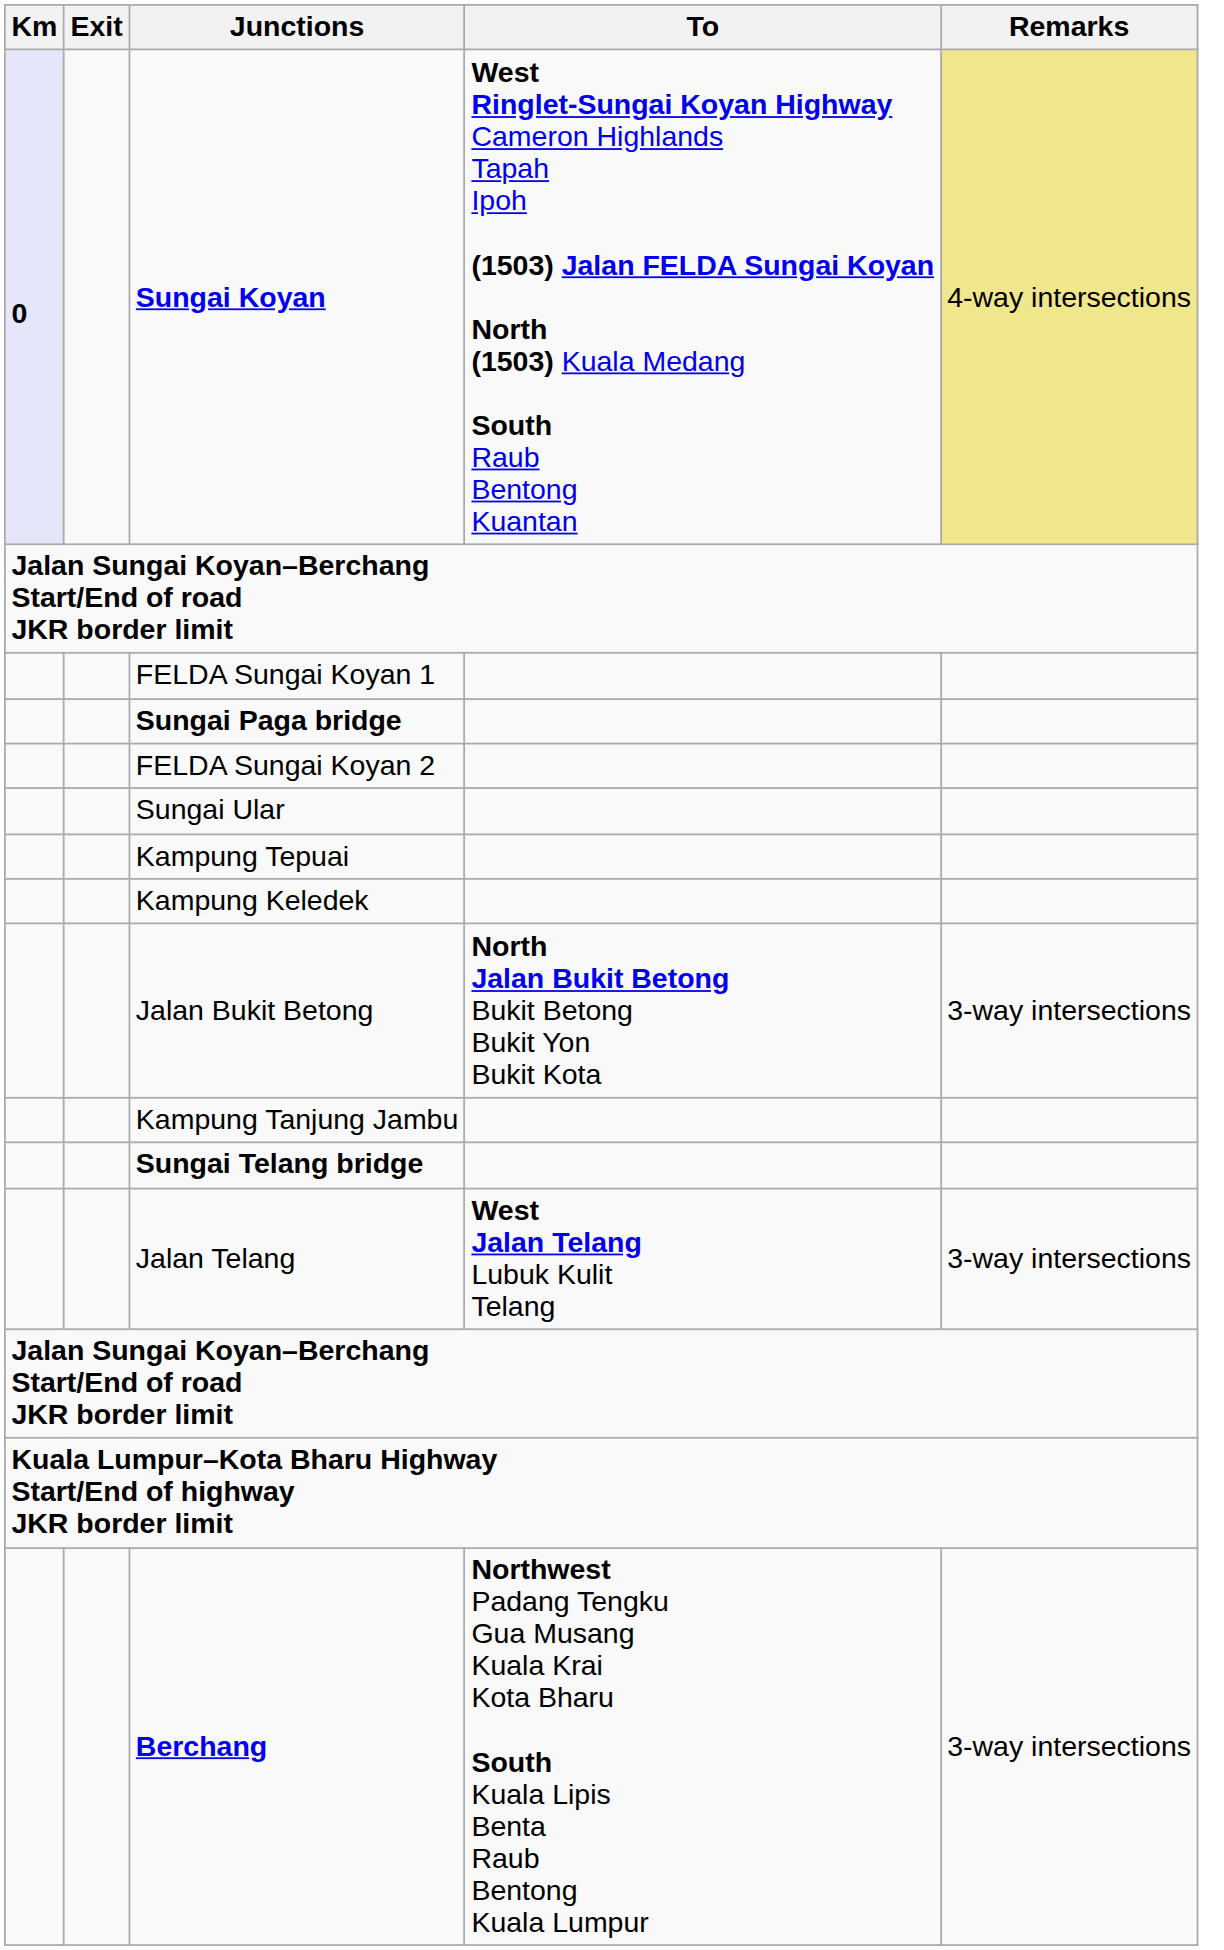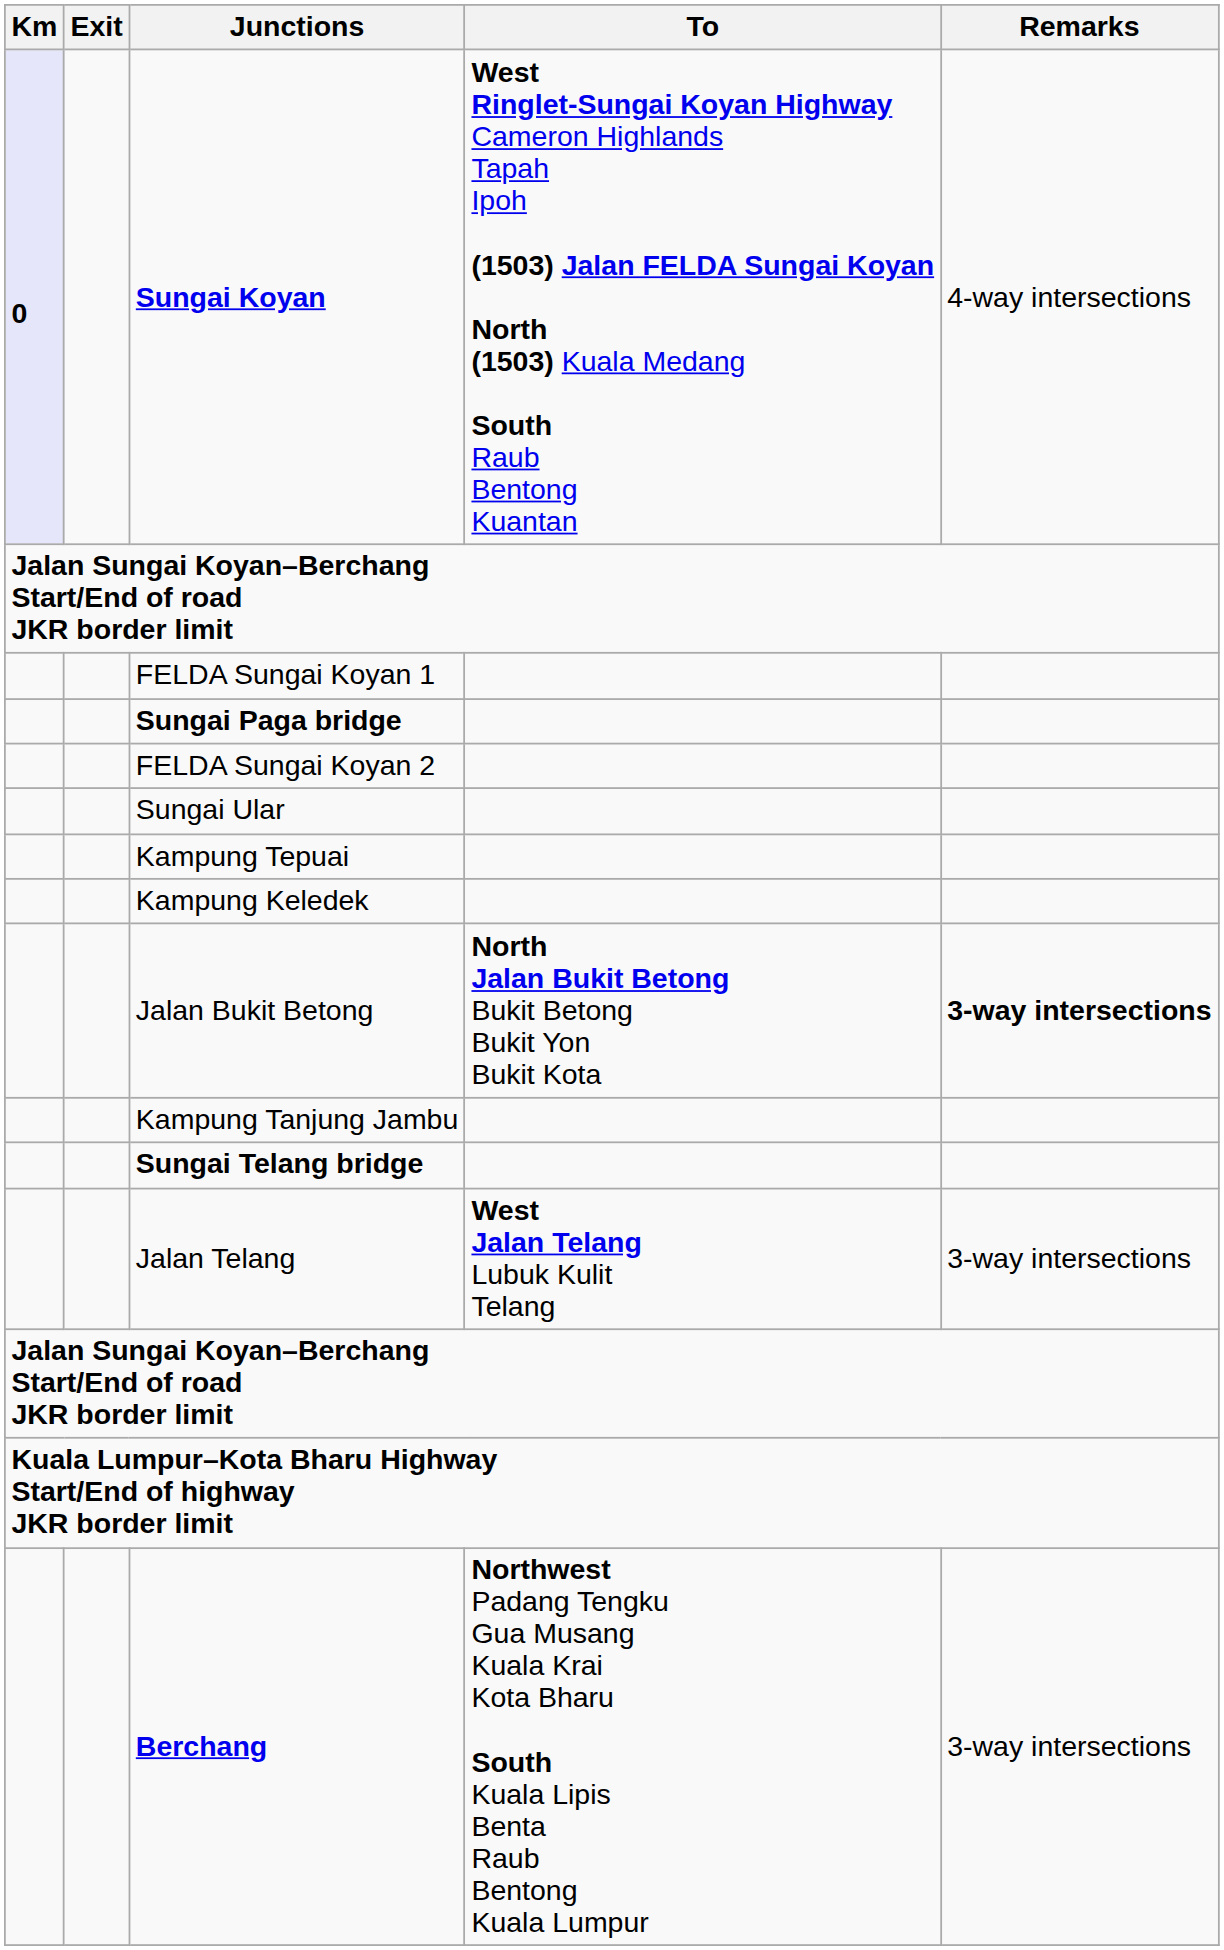(1069, 296) khaki background -> (1069, 296) no background
(1069, 1010) normal -> (1079, 1010) bold
